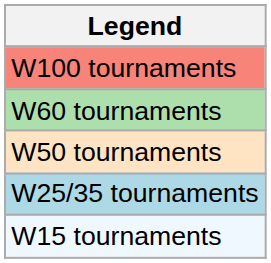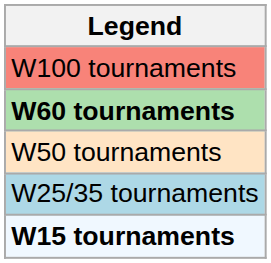(116, 110) normal -> (123, 110) bold
(116, 236) normal -> (123, 236) bold
